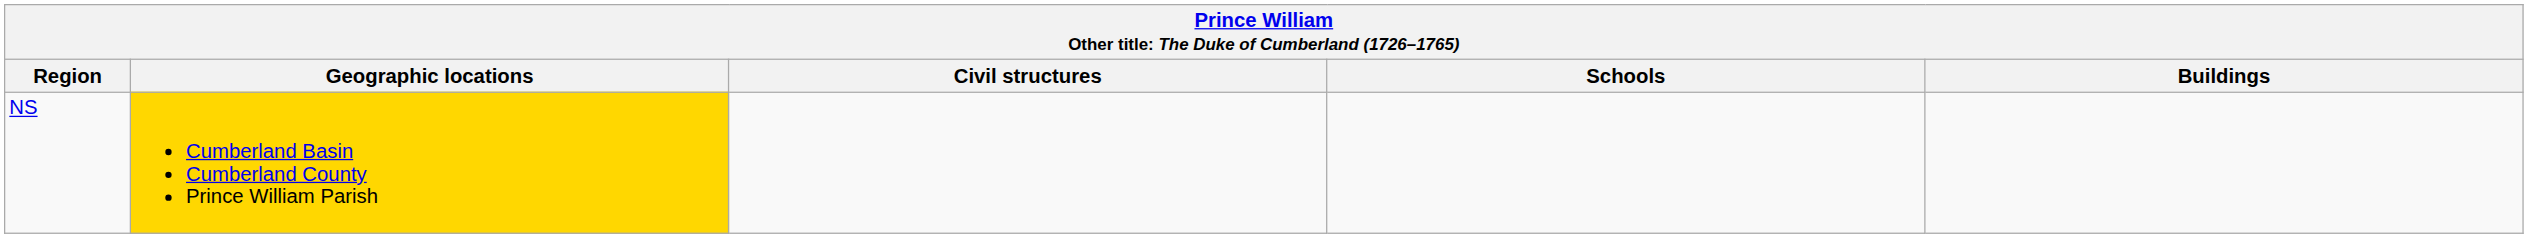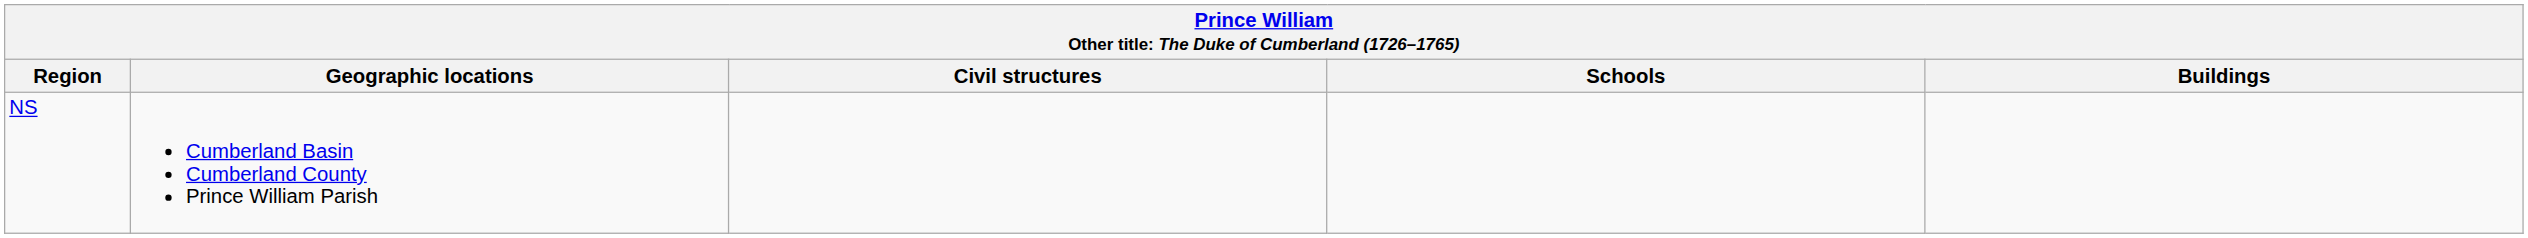(430, 174) gold background -> (430, 174) no background
